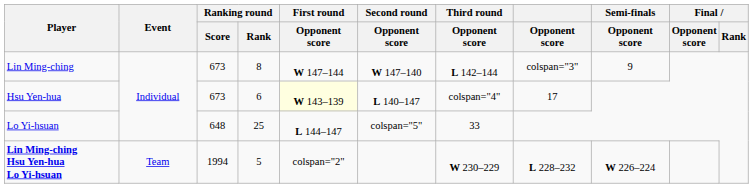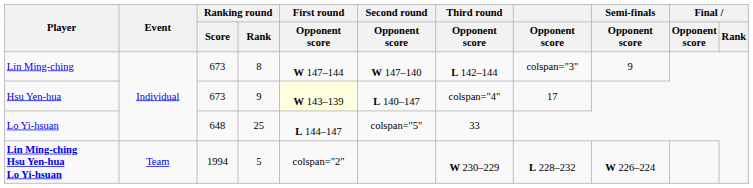(259, 96) 6 -> (259, 96) 9
